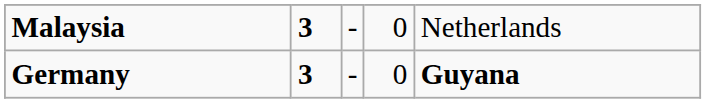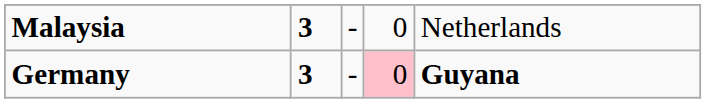(400, 73) no background -> (400, 73) pink background
